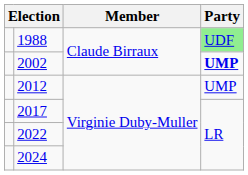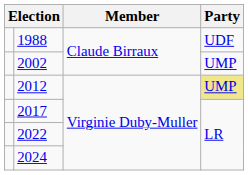(219, 39) lightgreen background -> (219, 39) no background
(221, 63) bold -> (220, 63) normal
(220, 87) no background -> (220, 87) khaki background
